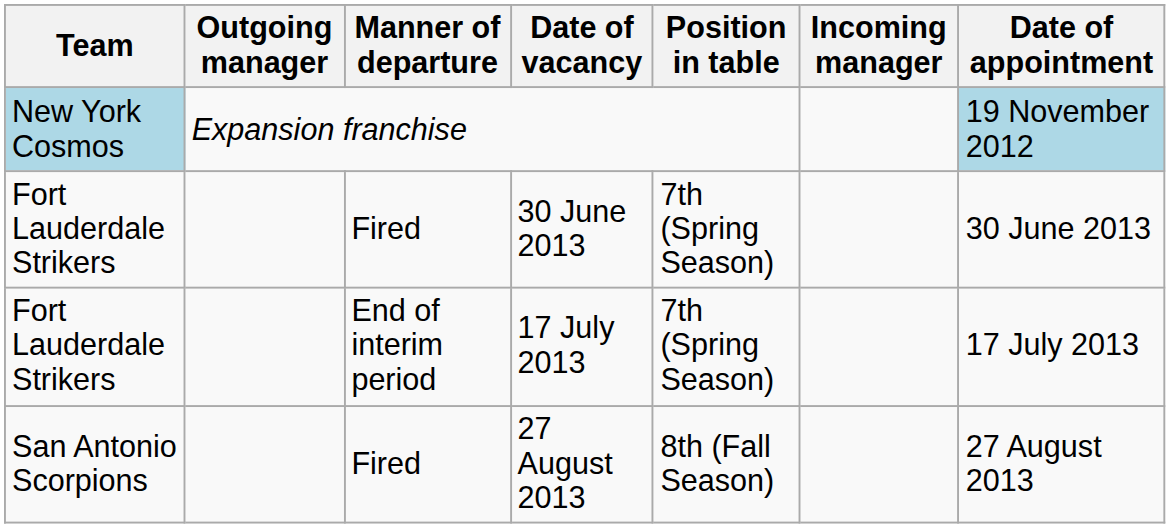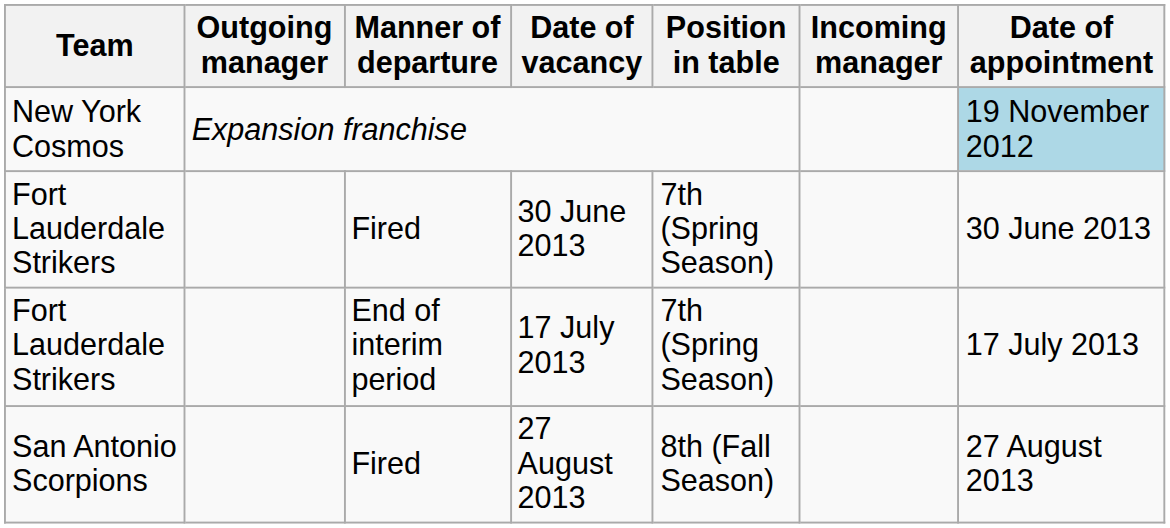(77, 128) lightblue background -> (77, 128) no background
